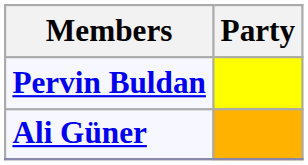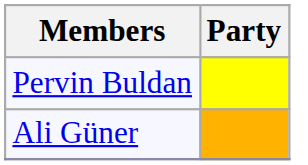(109, 82) bold -> (102, 82) normal
(80, 133) bold -> (75, 133) normal
